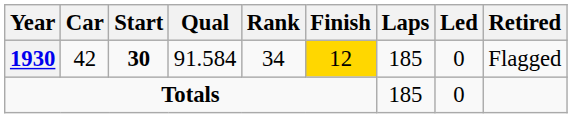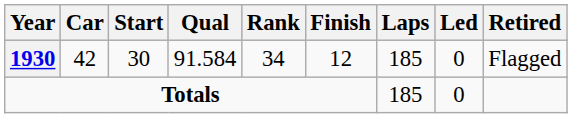(139, 58) bold -> (139, 58) normal
(341, 58) gold background -> (341, 58) no background
